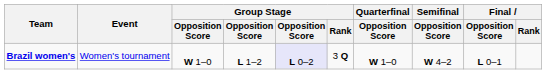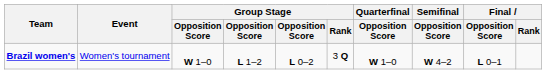(301, 62) lavender background -> (301, 62) no background
